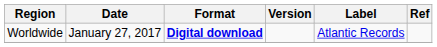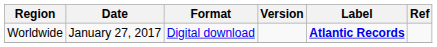(215, 33) bold -> (211, 33) normal
(361, 33) normal -> (357, 33) bold
